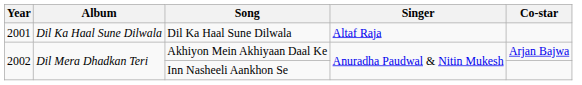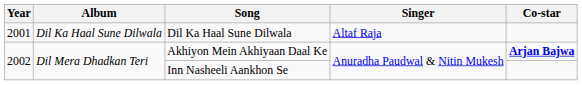(539, 51) normal -> (542, 51) bold
